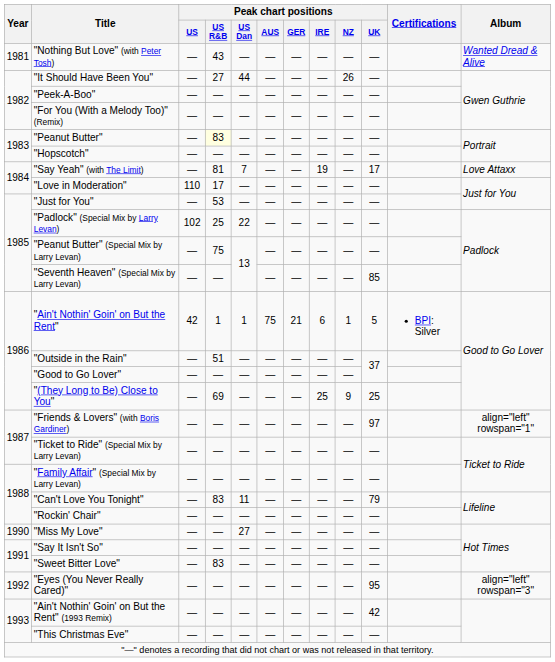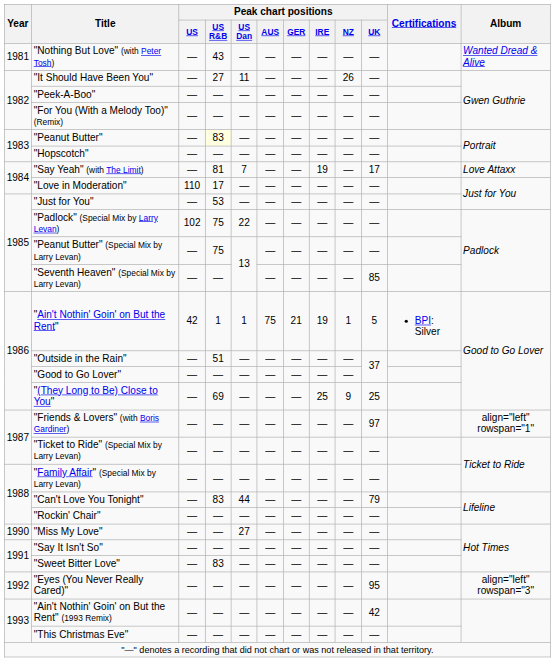(244, 78) 44 -> (244, 78) 11
(218, 223) 25 -> (218, 223) 75
(322, 321) 6 -> (322, 321) 19
(244, 499) 11 -> (244, 499) 44
